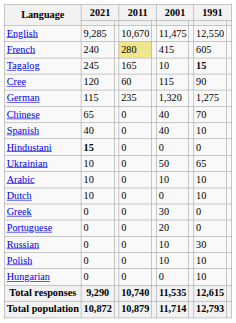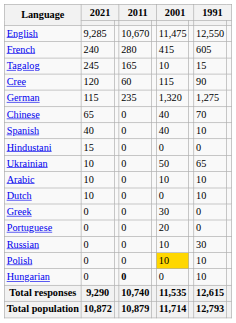(129, 49) khaki background -> (129, 49) no background
(201, 66) bold -> (201, 66) normal
(89, 147) bold -> (89, 147) normal
(164, 260) no background -> (164, 260) gold background
(124, 277) normal -> (124, 277) bold
